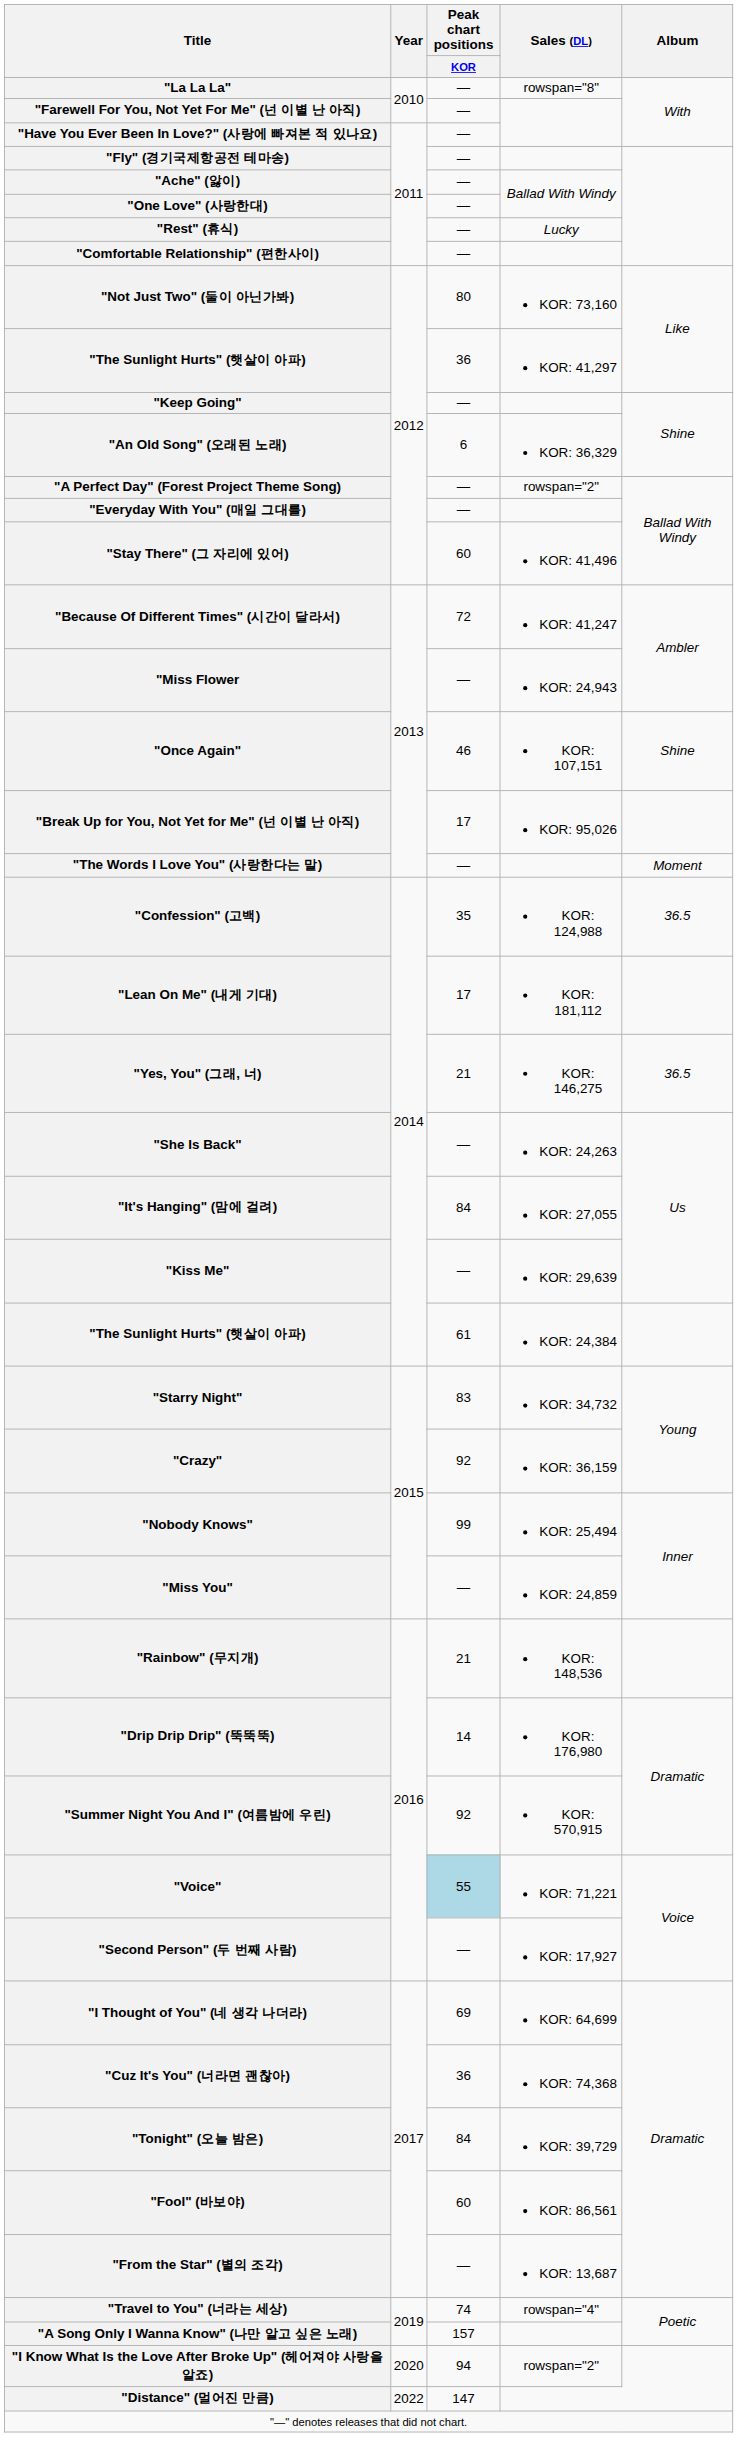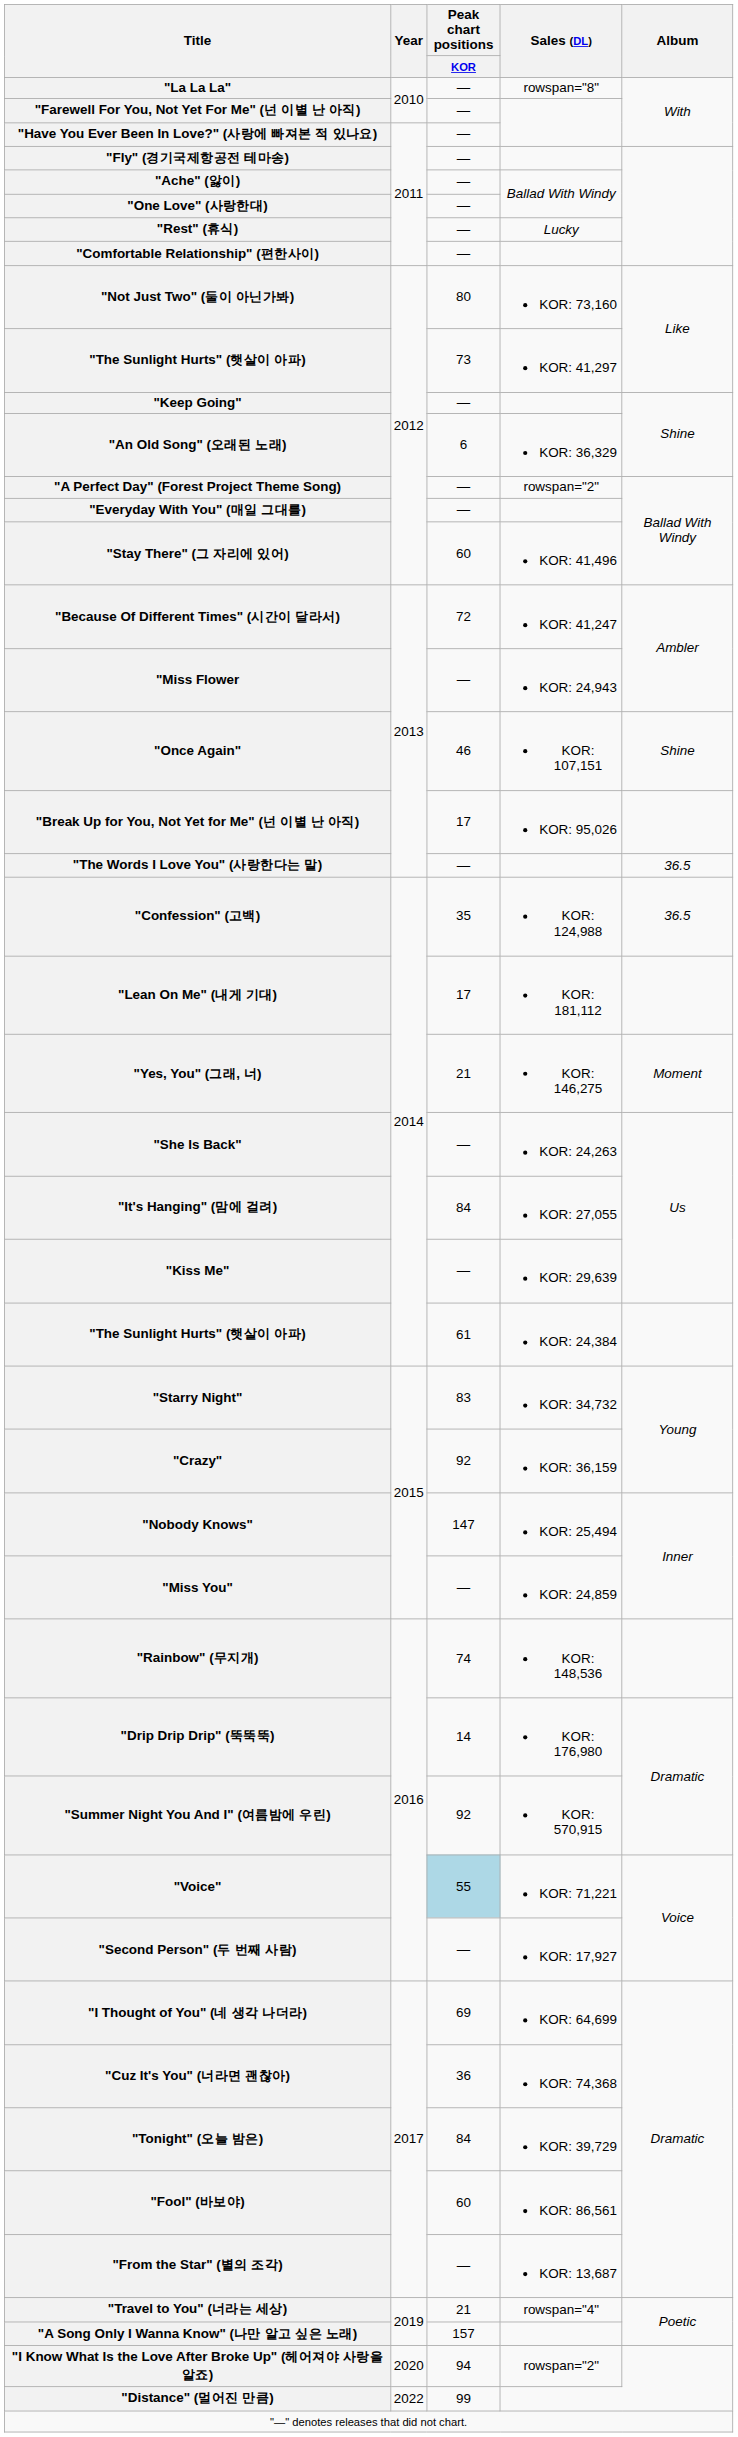(464, 360) 36 -> (464, 360) 73
(677, 865) Moment -> (677, 865) 36.5
(677, 1073) 36.5 -> (677, 1073) Moment
(464, 1524) 99 -> (464, 1524) 147
(464, 1658) 21 -> (464, 1658) 74
(464, 2309) 74 -> (464, 2309) 21
(464, 2398) 147 -> (464, 2398) 99
